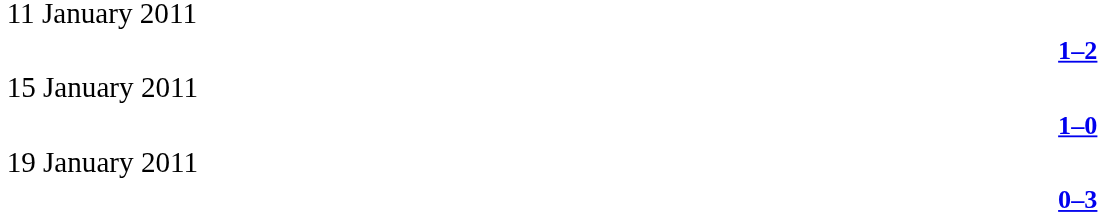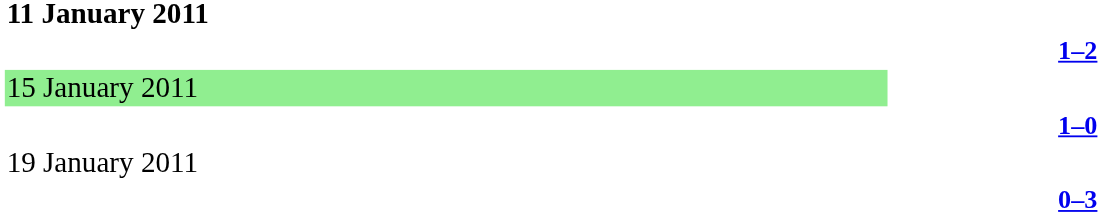(102, 13) normal -> (108, 13) bold
(102, 87) no background -> (102, 87) lightgreen background
